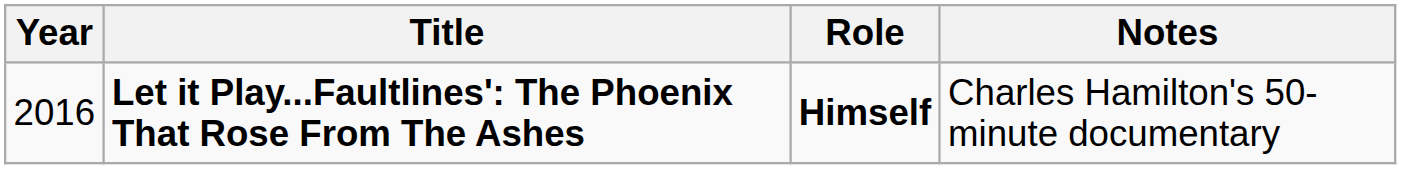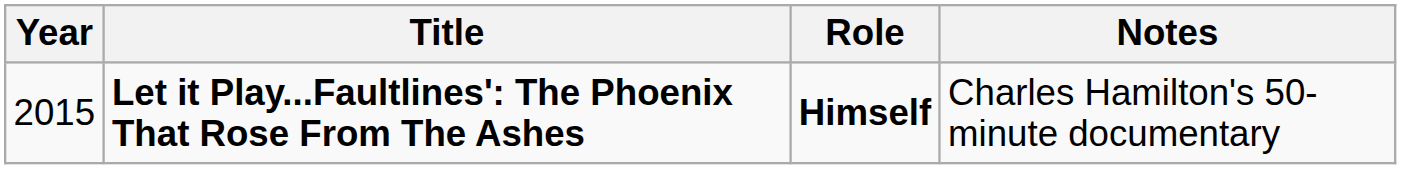(54, 112) 2016 -> (54, 112) 2015
